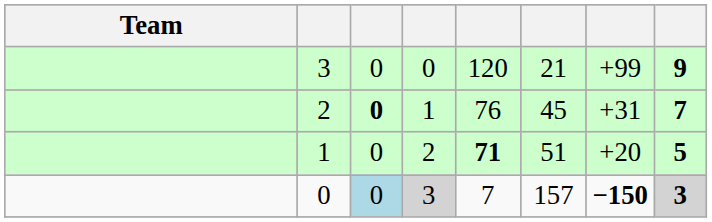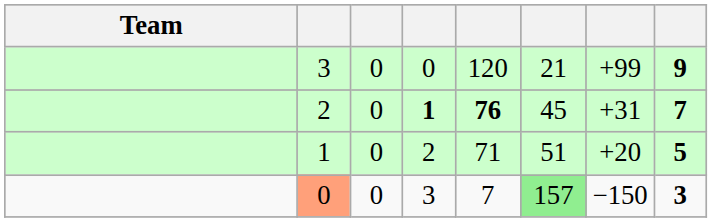(376, 110) bold -> (376, 110) normal
(429, 110) normal -> (429, 110) bold
(488, 110) normal -> (488, 110) bold
(488, 152) bold -> (488, 152) normal
(324, 195) no background -> (324, 195) lightsalmon background
(376, 195) lightblue background -> (376, 195) no background
(429, 195) lightgrey background -> (429, 195) no background
(554, 195) no background -> (554, 195) lightgreen background
(620, 195) bold -> (620, 195) normal
(680, 195) lightgrey background -> (680, 195) no background
